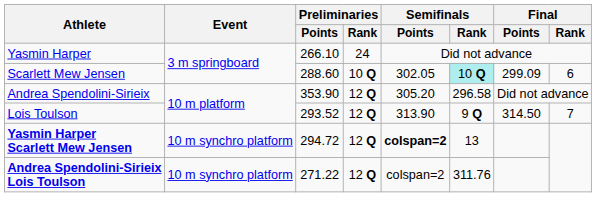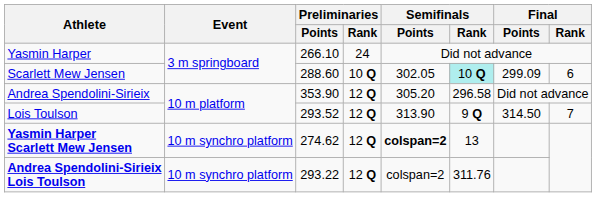(320, 141) 294.72 -> (320, 141) 274.62
(320, 175) 271.22 -> (320, 175) 293.22
